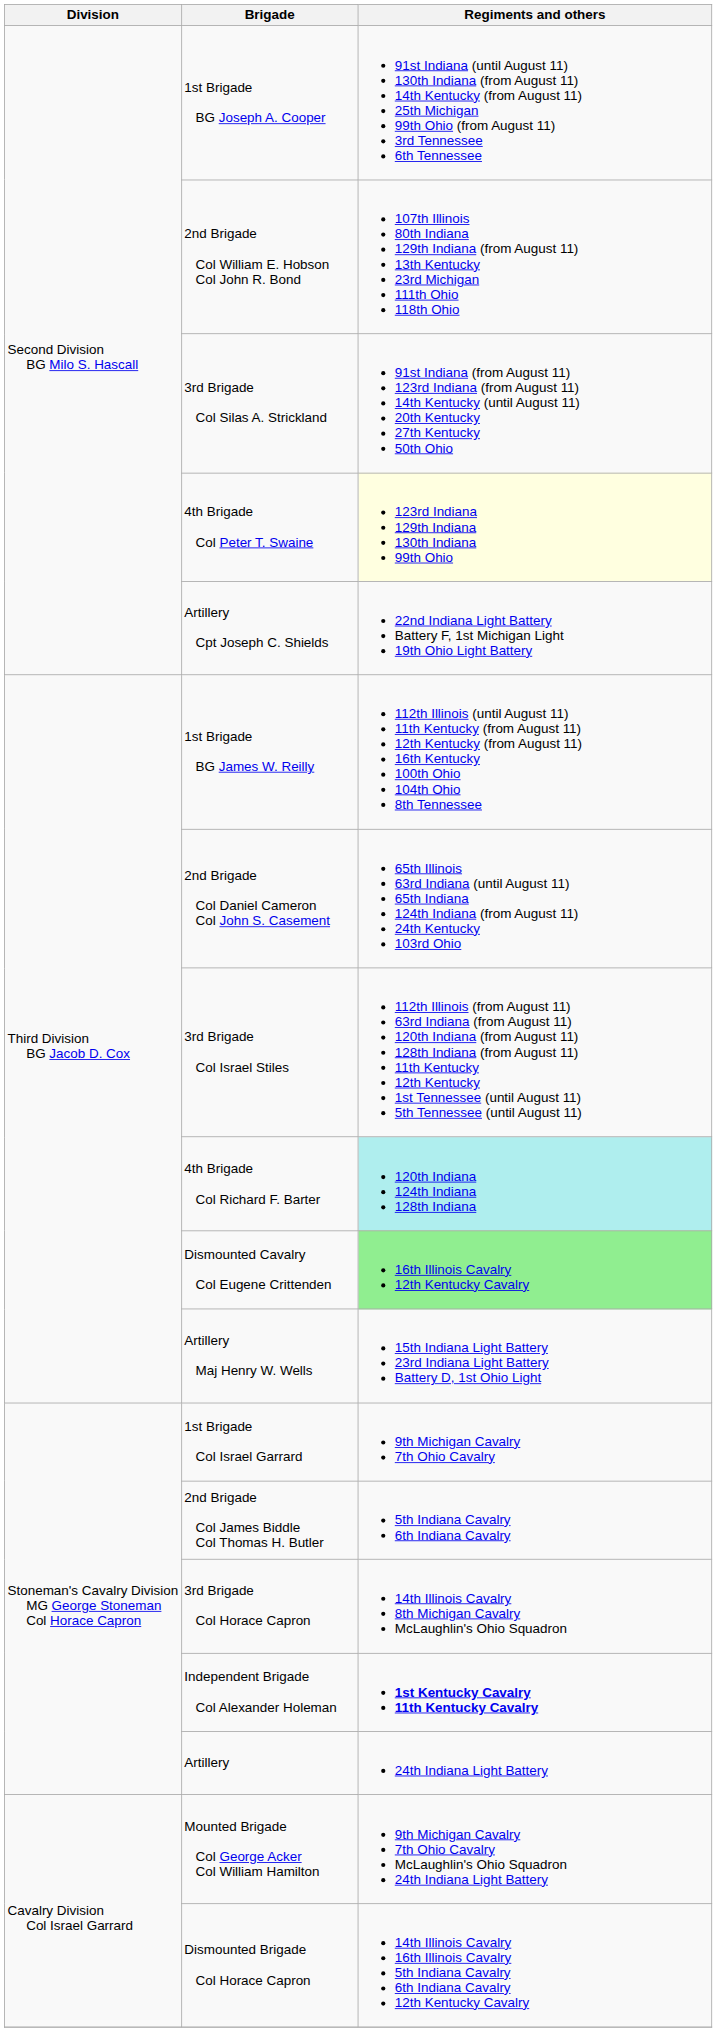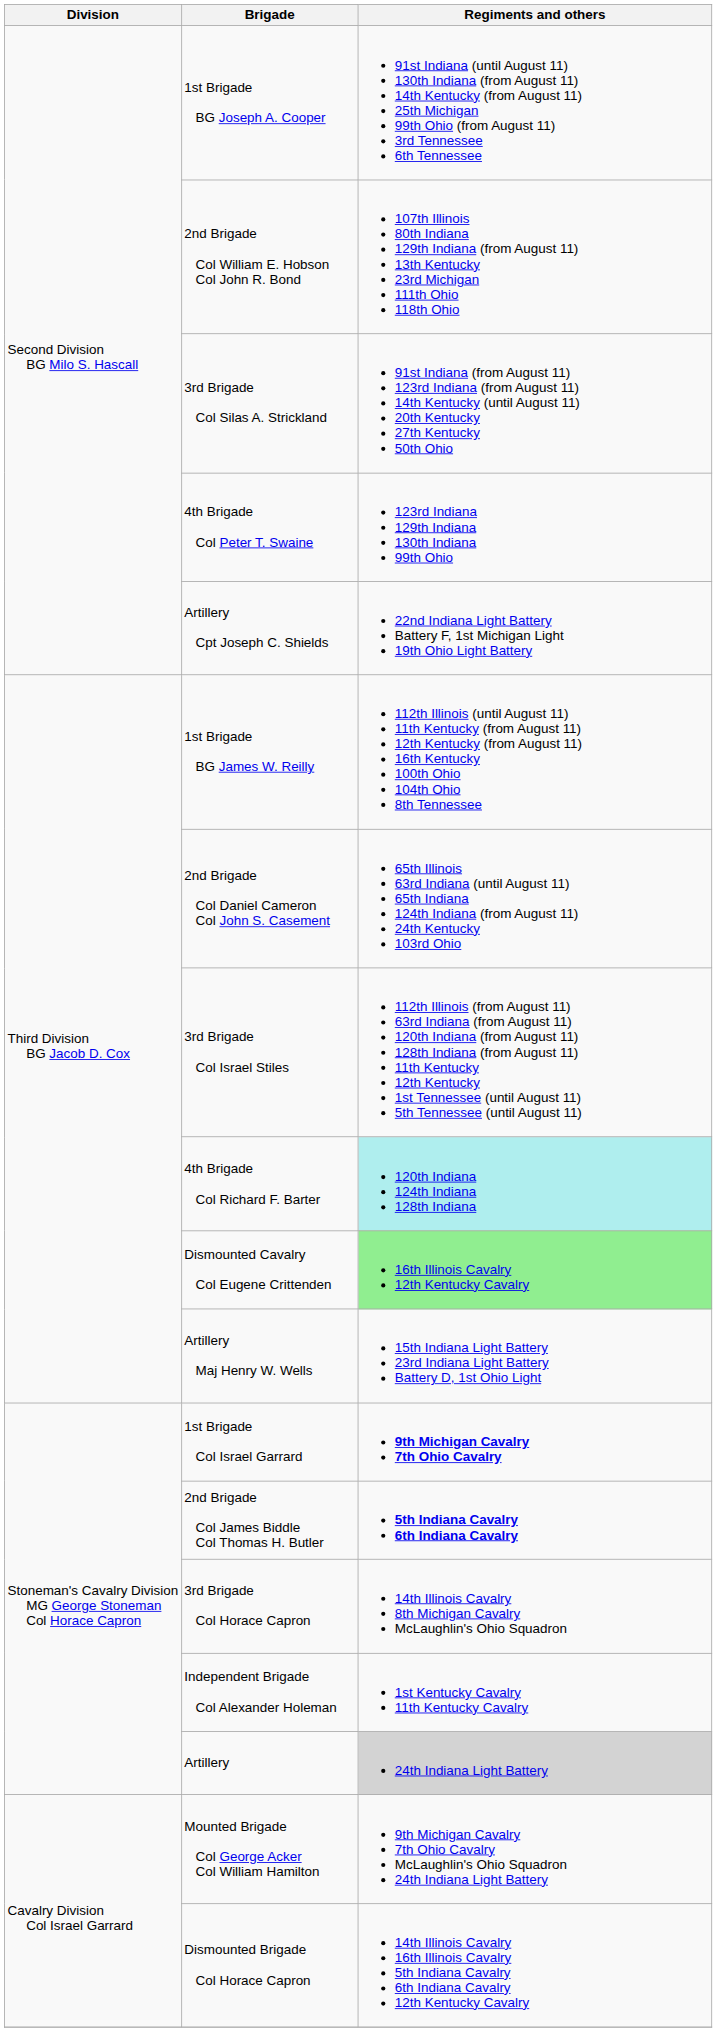(535, 535) lightyellow background -> (535, 535) no background
(535, 1449) normal -> (535, 1449) bold
(535, 1528) normal -> (535, 1528) bold
(535, 1700) bold -> (535, 1700) normal
(535, 1771) no background -> (535, 1771) lightgrey background
